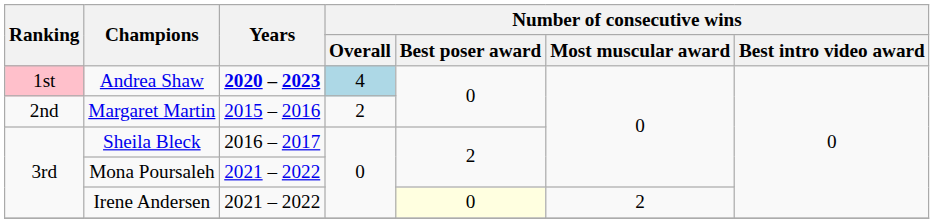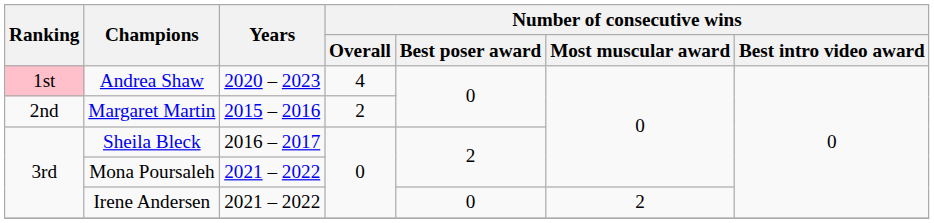(272, 80) bold -> (272, 80) normal
(360, 80) lightblue background -> (360, 80) no background
(471, 202) lightyellow background -> (471, 202) no background
